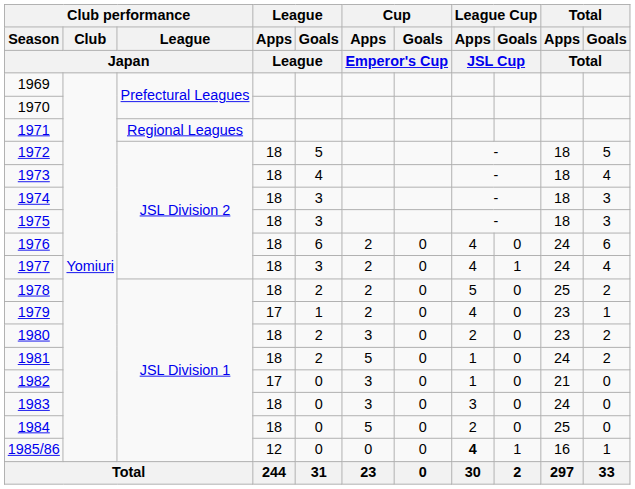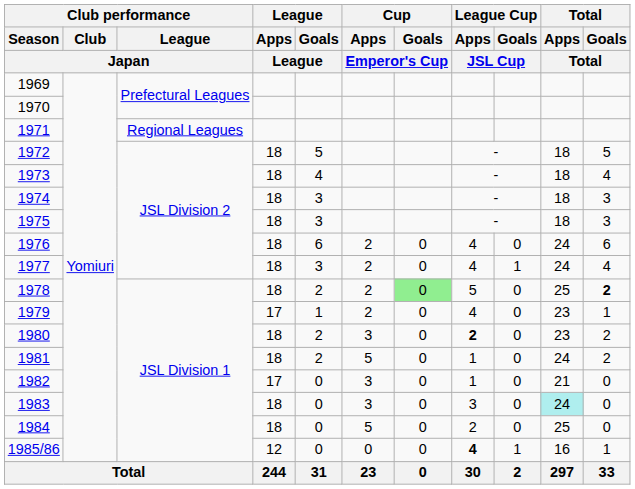(423, 289) no background -> (423, 289) lightgreen background
(607, 289) normal -> (607, 289) bold
(473, 335) normal -> (473, 335) bold
(562, 404) no background -> (562, 404) paleturquoise background
